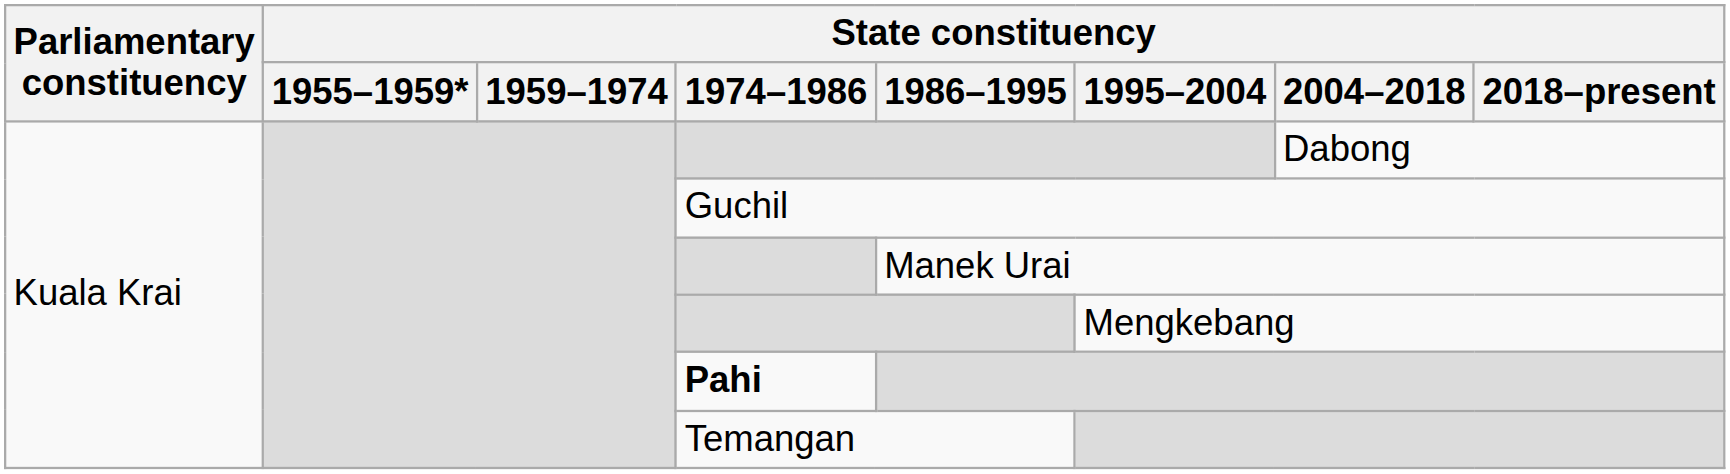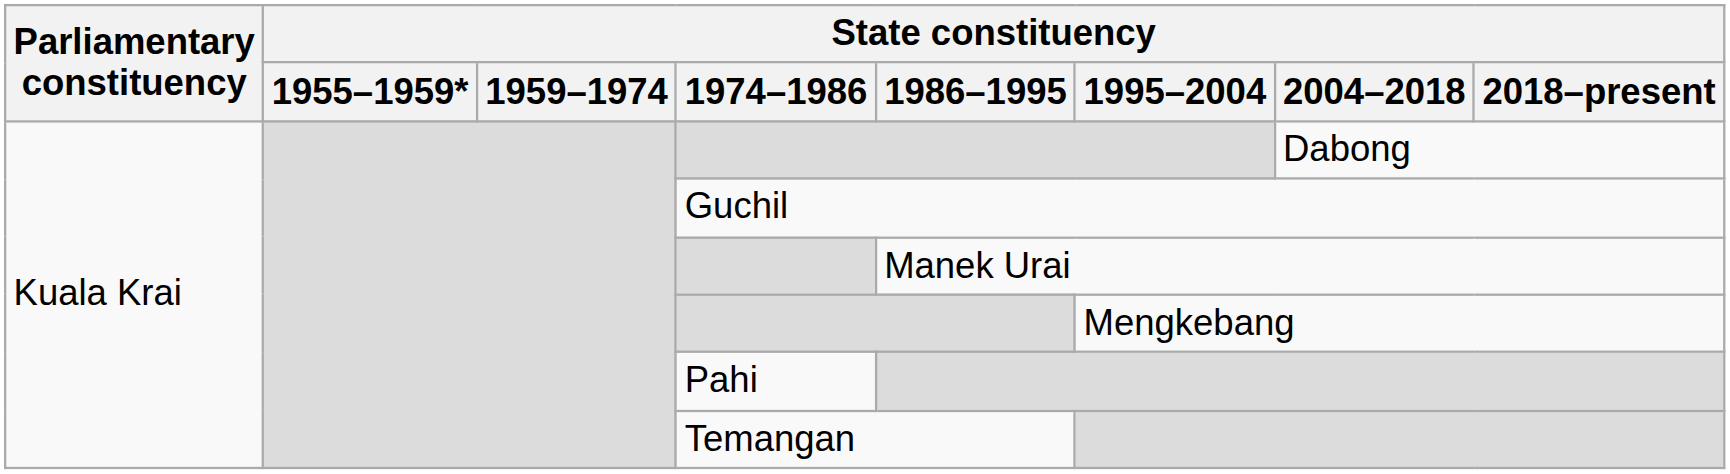(723, 380) bold -> (721, 380) normal
